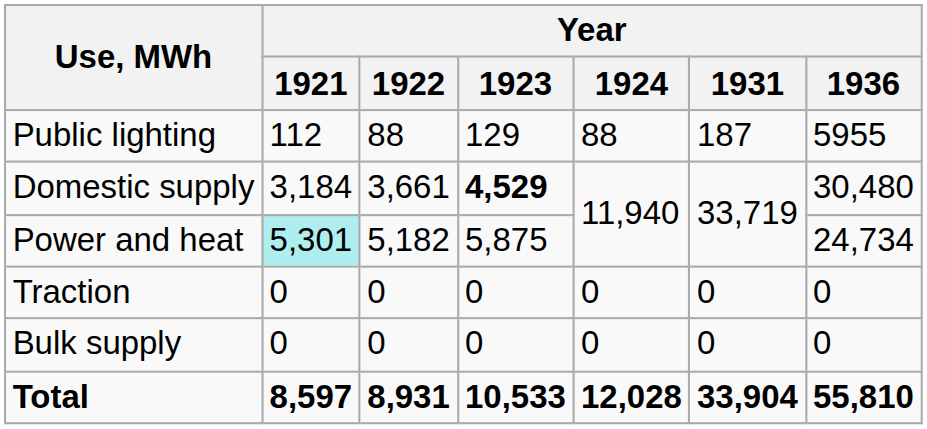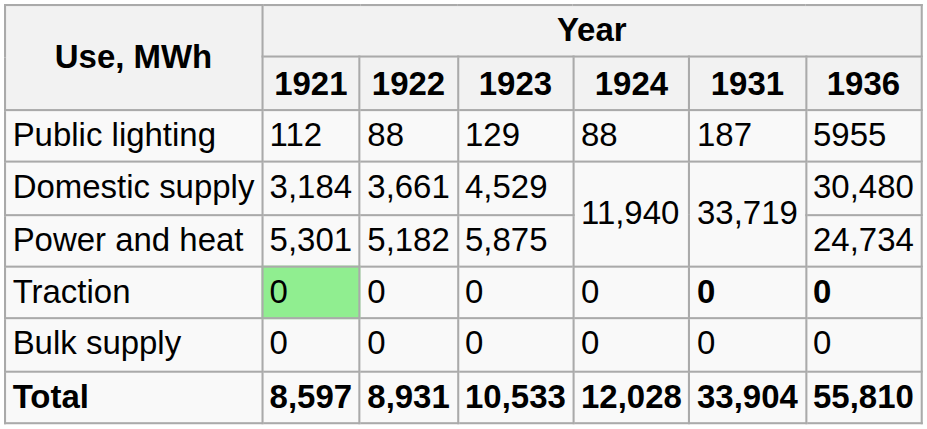(506, 187) bold -> (506, 187) normal
(311, 239) paleturquoise background -> (311, 239) no background
(279, 291) no background -> (279, 291) lightgreen background
(706, 291) normal -> (706, 291) bold
(822, 291) normal -> (822, 291) bold
